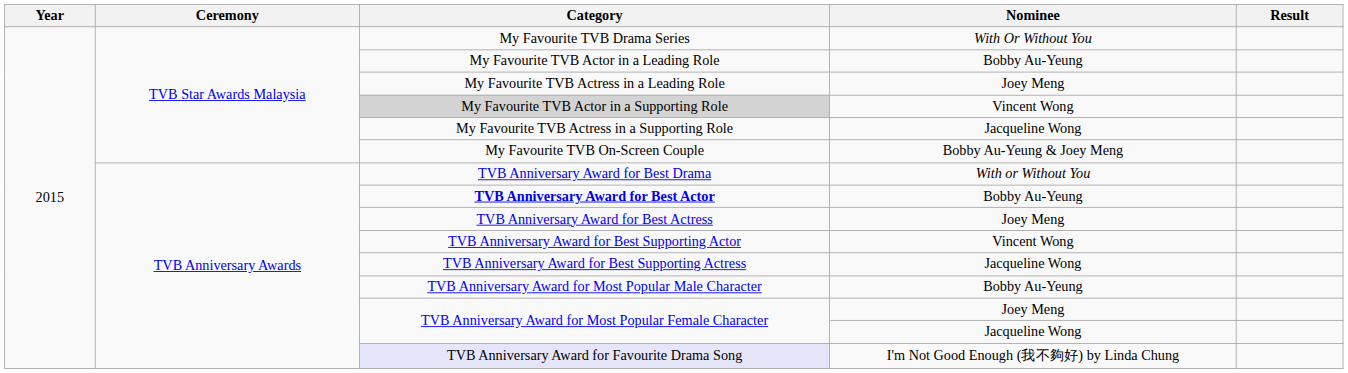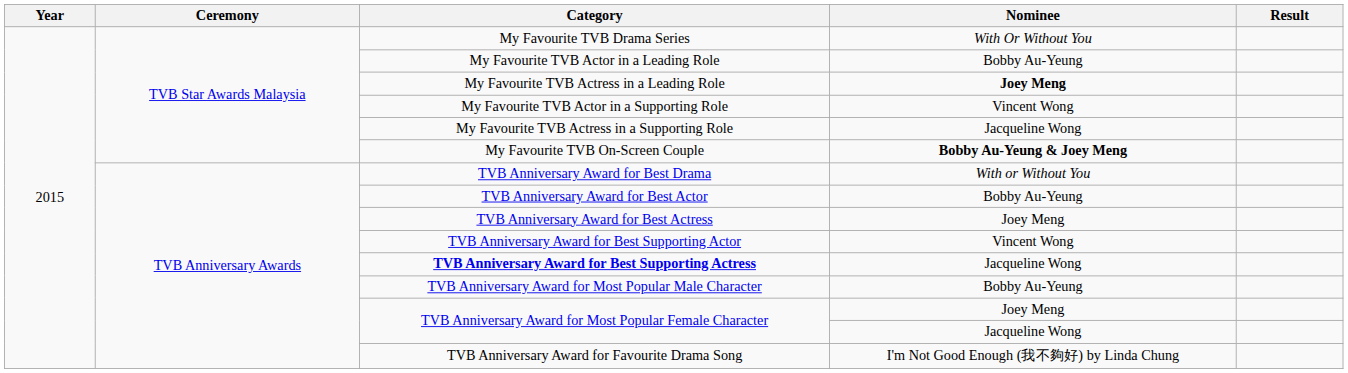(1033, 83) normal -> (1033, 83) bold
(595, 106) lightgrey background -> (595, 106) no background
(1033, 151) normal -> (1033, 151) bold
(595, 196) bold -> (595, 196) normal
(595, 264) normal -> (595, 264) bold
(595, 355) lavender background -> (595, 355) no background
